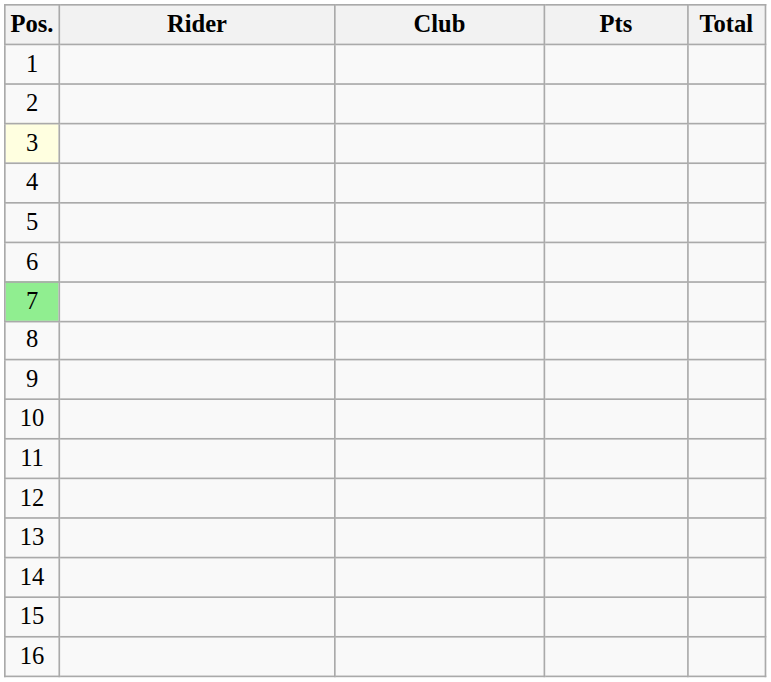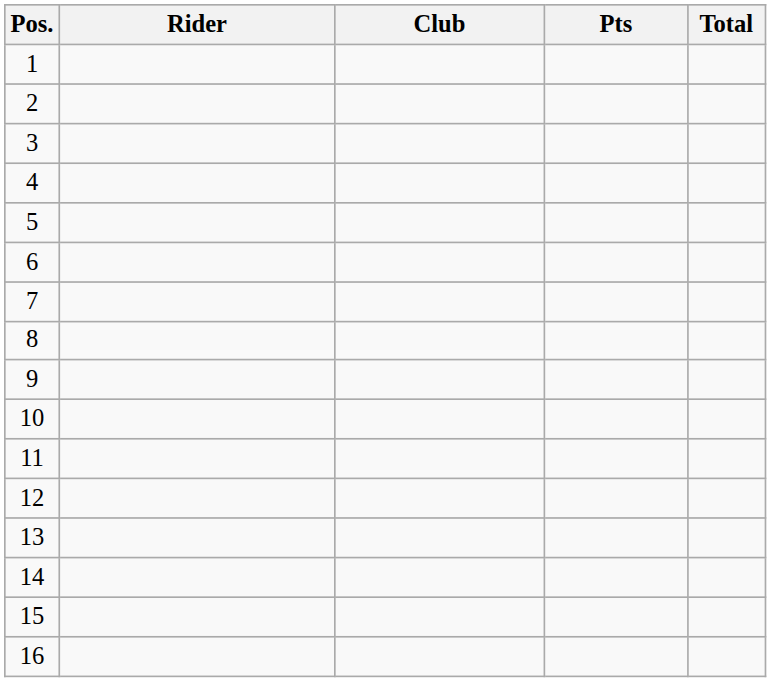(32, 142) lightyellow background -> (32, 142) no background
(32, 300) lightgreen background -> (32, 300) no background
